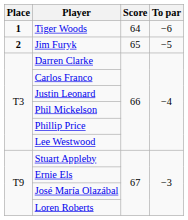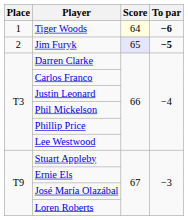(18, 28) bold -> (18, 28) normal
(135, 28) no background -> (135, 28) lightyellow background
(166, 28) normal -> (166, 28) bold
(18, 45) bold -> (18, 45) normal
(135, 45) no background -> (135, 45) lavender background
(166, 45) normal -> (166, 45) bold
